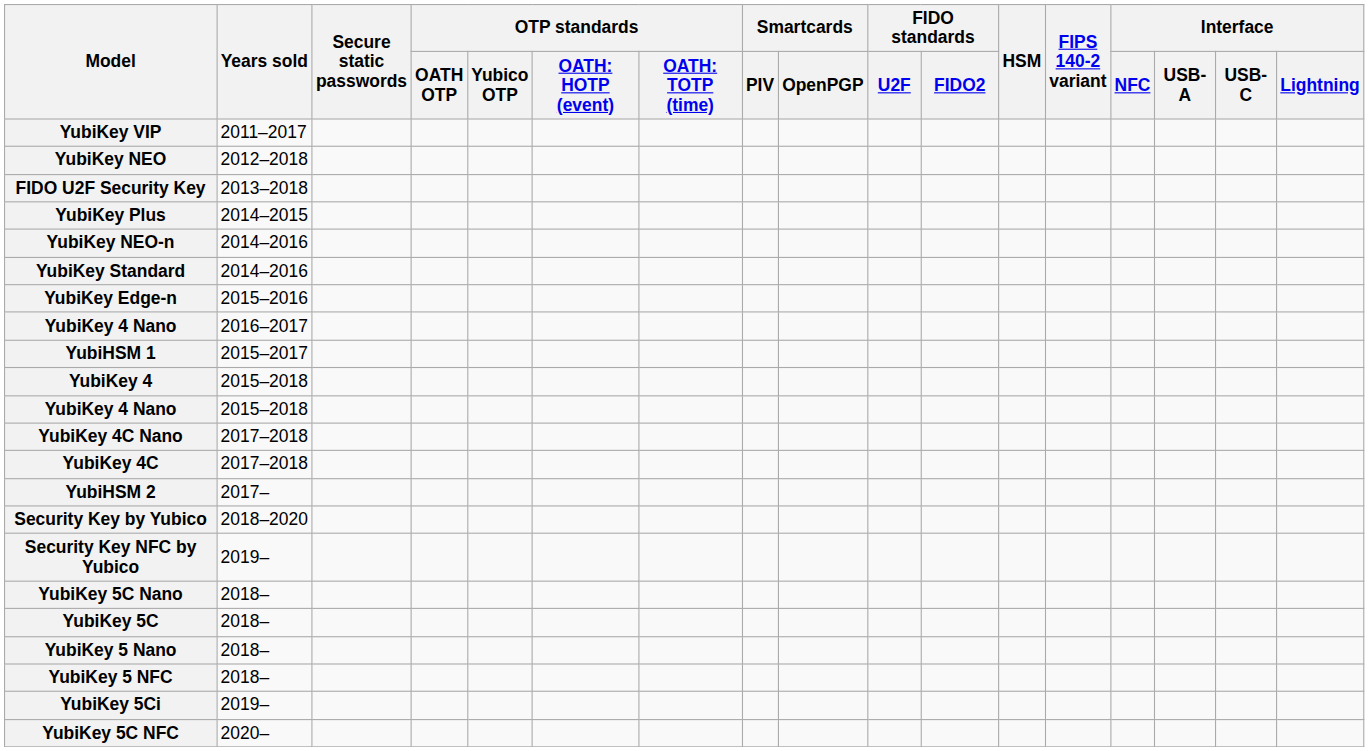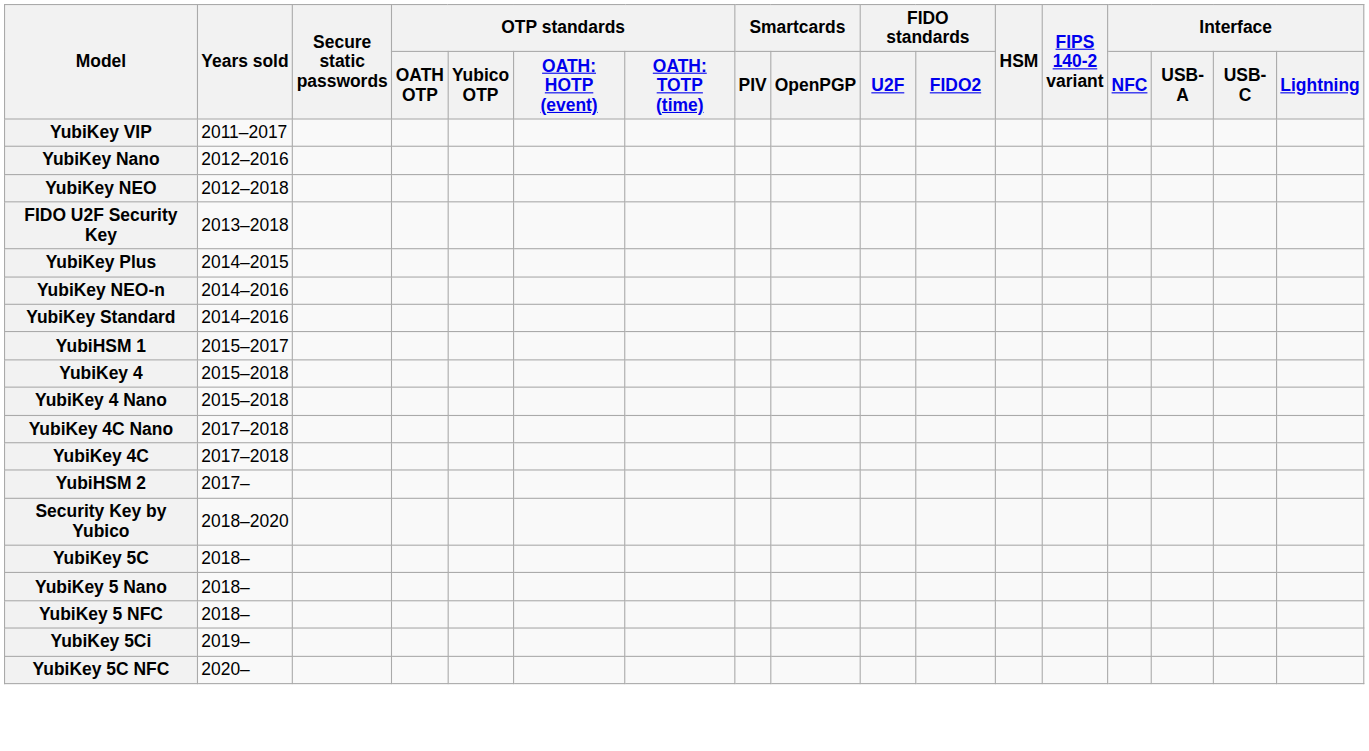+ row: (101, 160)
- row: (111, 298)
- row: (111, 326)
- row: (111, 557)
- row: (111, 594)
